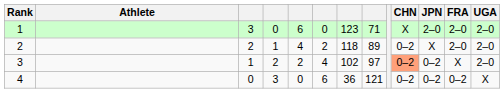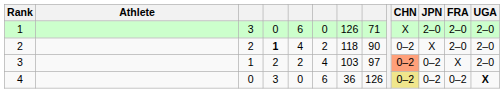(349, 29) 123 -> (349, 29) 126
(275, 46) normal -> (275, 46) bold
(374, 46) 89 -> (374, 46) 90
(349, 63) 102 -> (349, 63) 103
(374, 79) 121 -> (374, 79) 126
(405, 79) no background -> (405, 79) khaki background
(485, 79) normal -> (485, 79) bold
